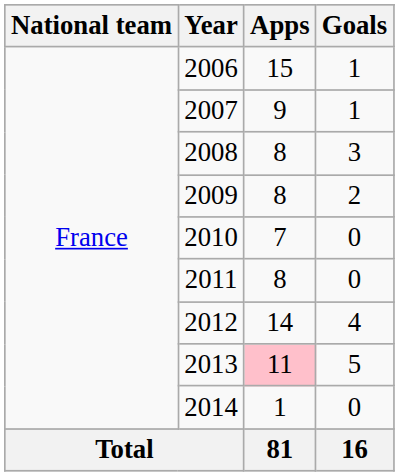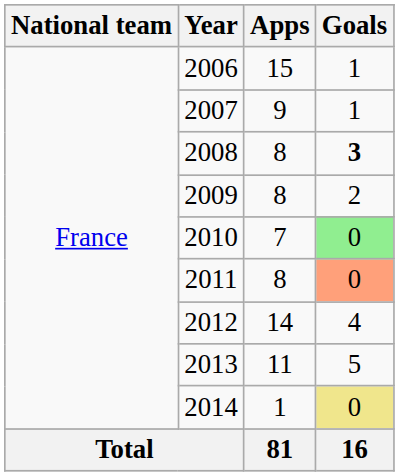(355, 152) normal -> (355, 152) bold
(355, 237) no background -> (355, 237) lightgreen background
(355, 279) no background -> (355, 279) lightsalmon background
(280, 364) pink background -> (280, 364) no background
(355, 407) no background -> (355, 407) khaki background
